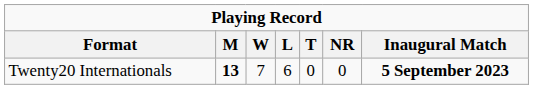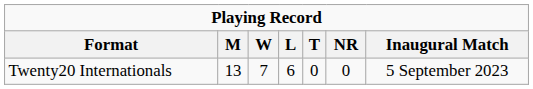(230, 71) bold -> (233, 71) normal
(445, 71) bold -> (447, 71) normal
